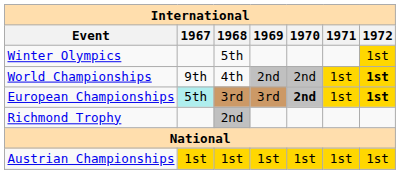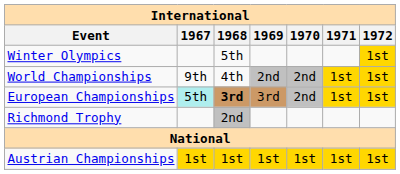(378, 76) bold -> (378, 76) normal
(232, 97) normal -> (232, 97) bold
(305, 97) bold -> (305, 97) normal
(378, 97) bold -> (378, 97) normal
